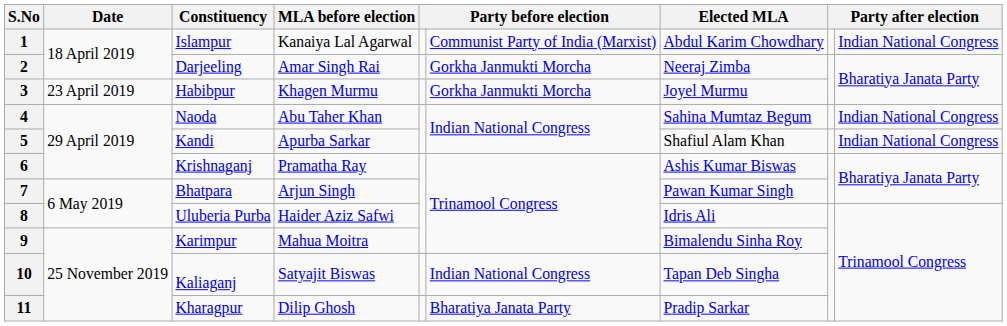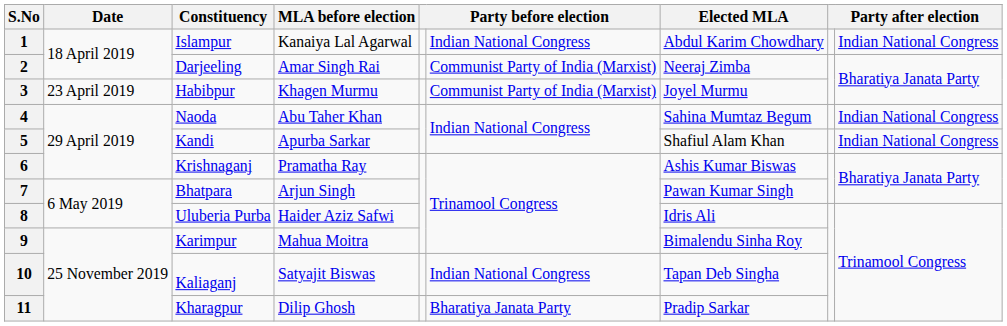(543, 41) Communist Party of India (Marxist) -> (510, 41) Indian National Congress
(510, 66) Gorkha Janmukti Morcha -> (543, 66) Communist Party of India (Marxist)
(510, 91) Gorkha Janmukti Morcha -> (543, 91) Communist Party of India (Marxist)
